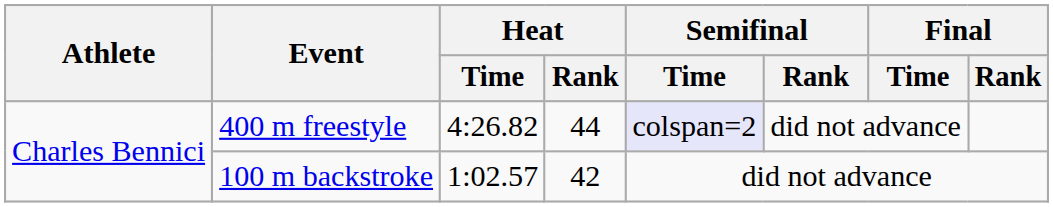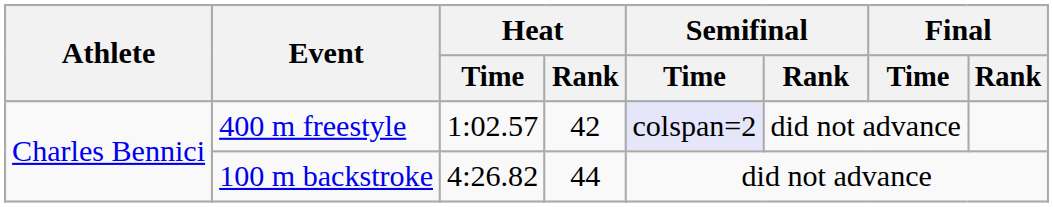(493, 126) 4:26.82 -> (493, 126) 1:02.57
(585, 126) 44 -> (585, 126) 42
(493, 175) 1:02.57 -> (493, 175) 4:26.82
(585, 175) 42 -> (585, 175) 44
